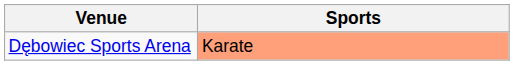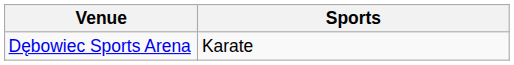(228, 45) lightsalmon background -> (228, 45) no background
